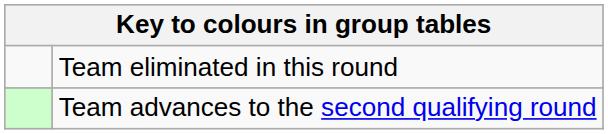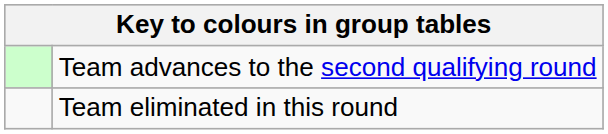rows swapped: (328, 107) <-> (228, 66)
